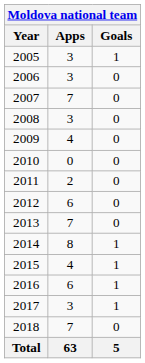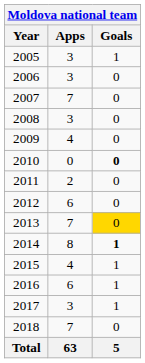(116, 160) normal -> (116, 160) bold
(116, 222) no background -> (116, 222) gold background
(116, 243) normal -> (116, 243) bold
